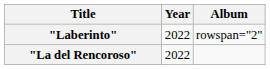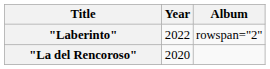(177, 54) 2022 -> (177, 54) 2020
